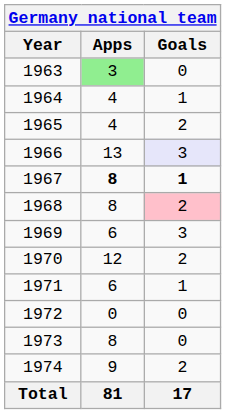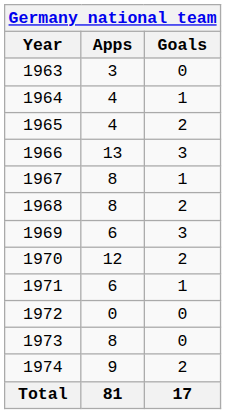(113, 72) lightgreen background -> (113, 72) no background
(182, 153) lavender background -> (182, 153) no background
(113, 180) bold -> (113, 180) normal
(182, 180) bold -> (182, 180) normal
(182, 206) pink background -> (182, 206) no background
